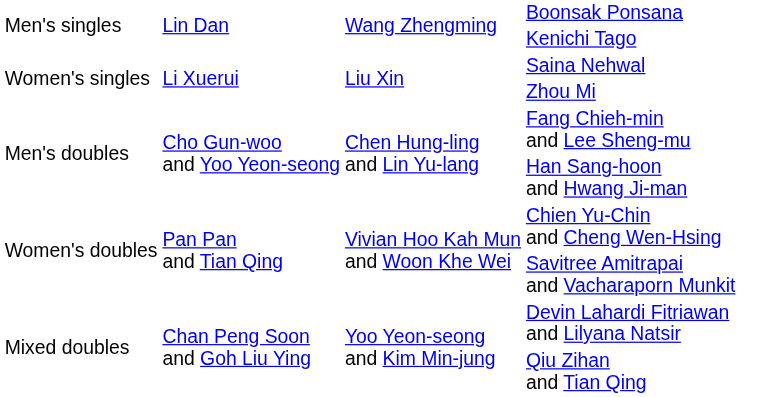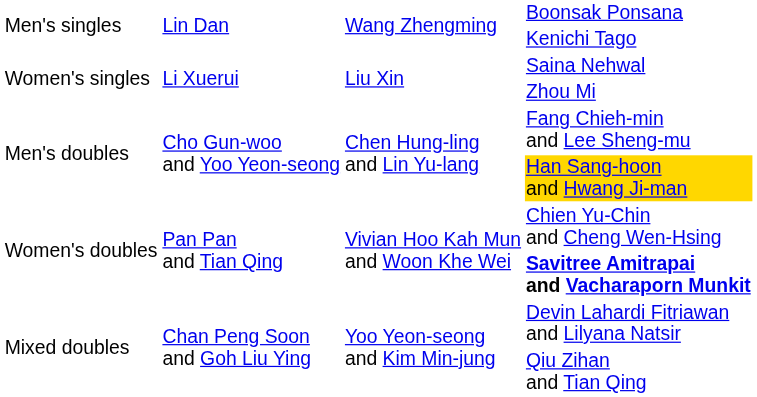(607, 178) no background -> (607, 178) gold background
(631, 274) normal -> (638, 274) bold
